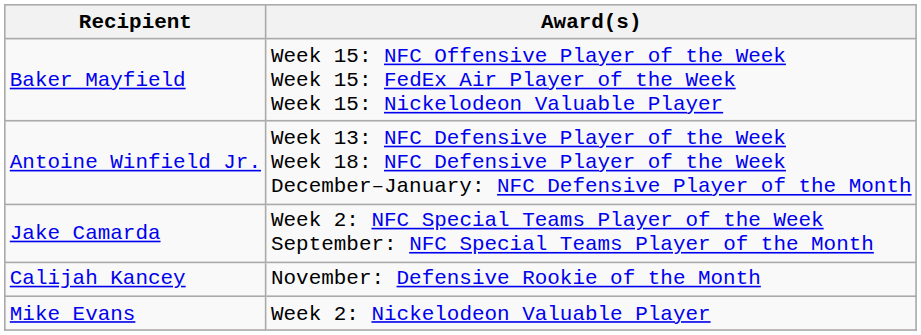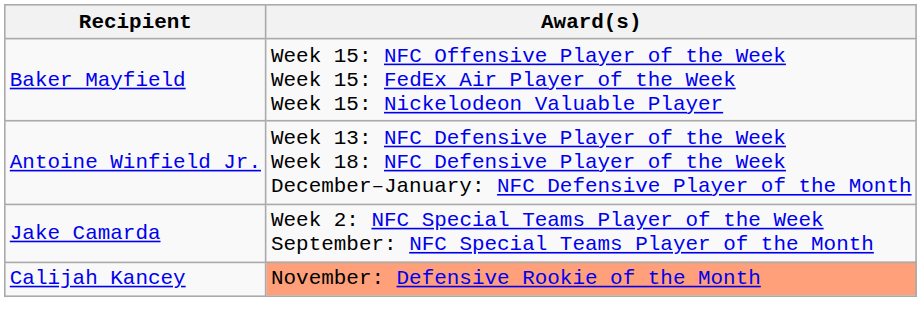(516, 279) no background -> (516, 279) lightsalmon background
- row: (73, 313)
